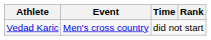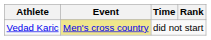(106, 28) no background -> (106, 28) khaki background
